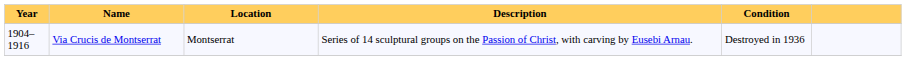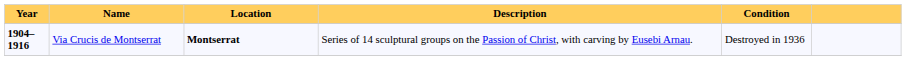(21, 39) normal -> (21, 39) bold
(211, 39) normal -> (213, 39) bold
